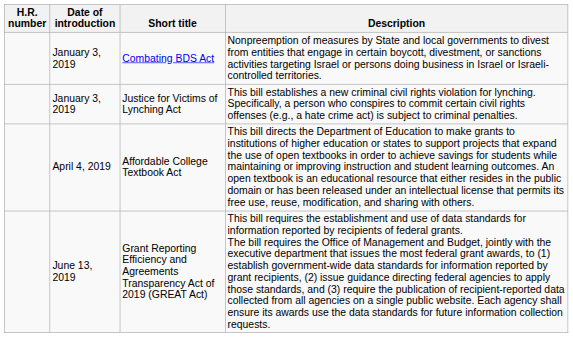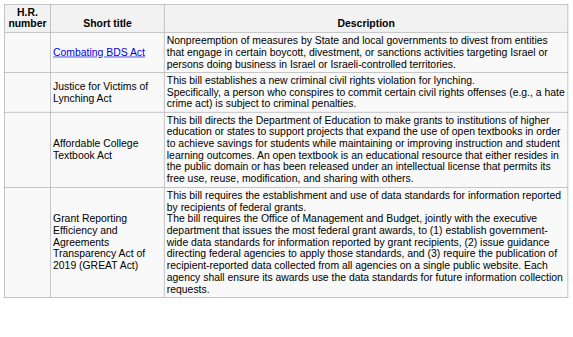- column: (85, 18)
